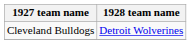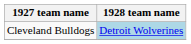(141, 30) no background -> (141, 30) lightblue background
